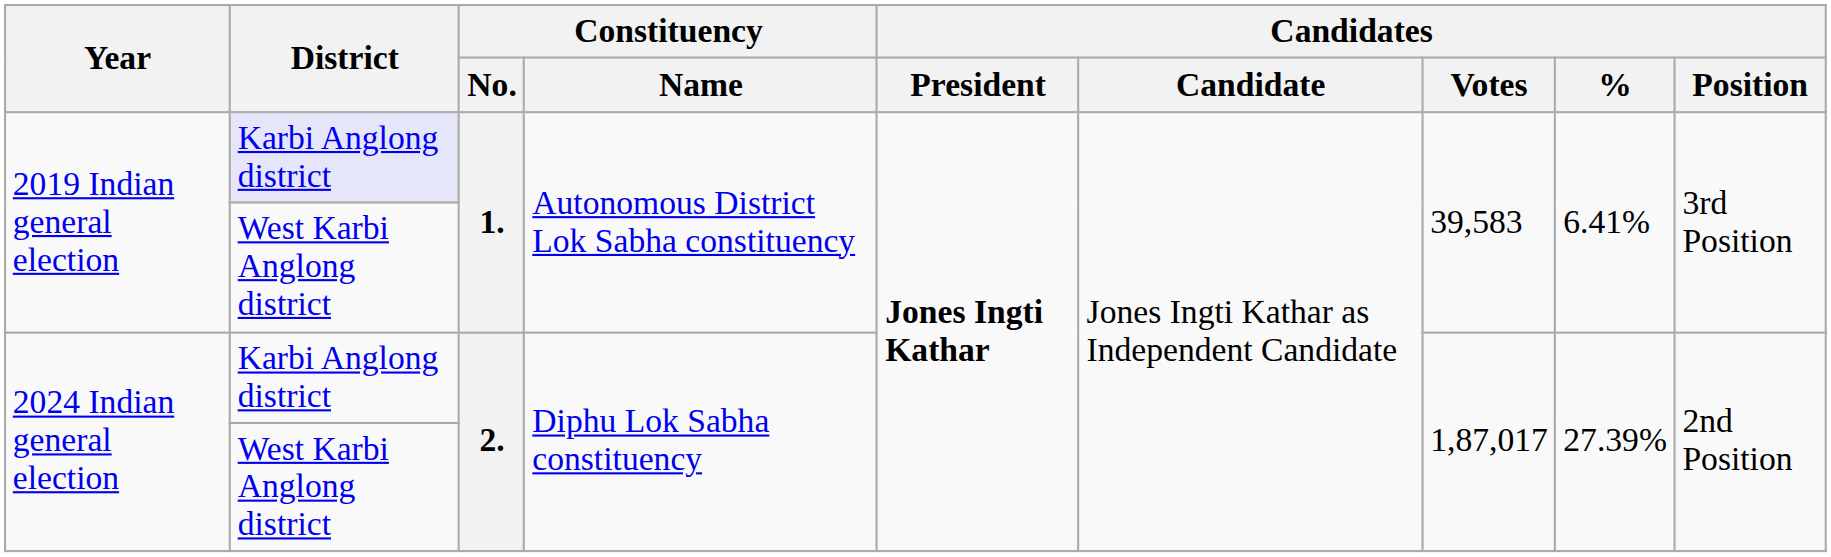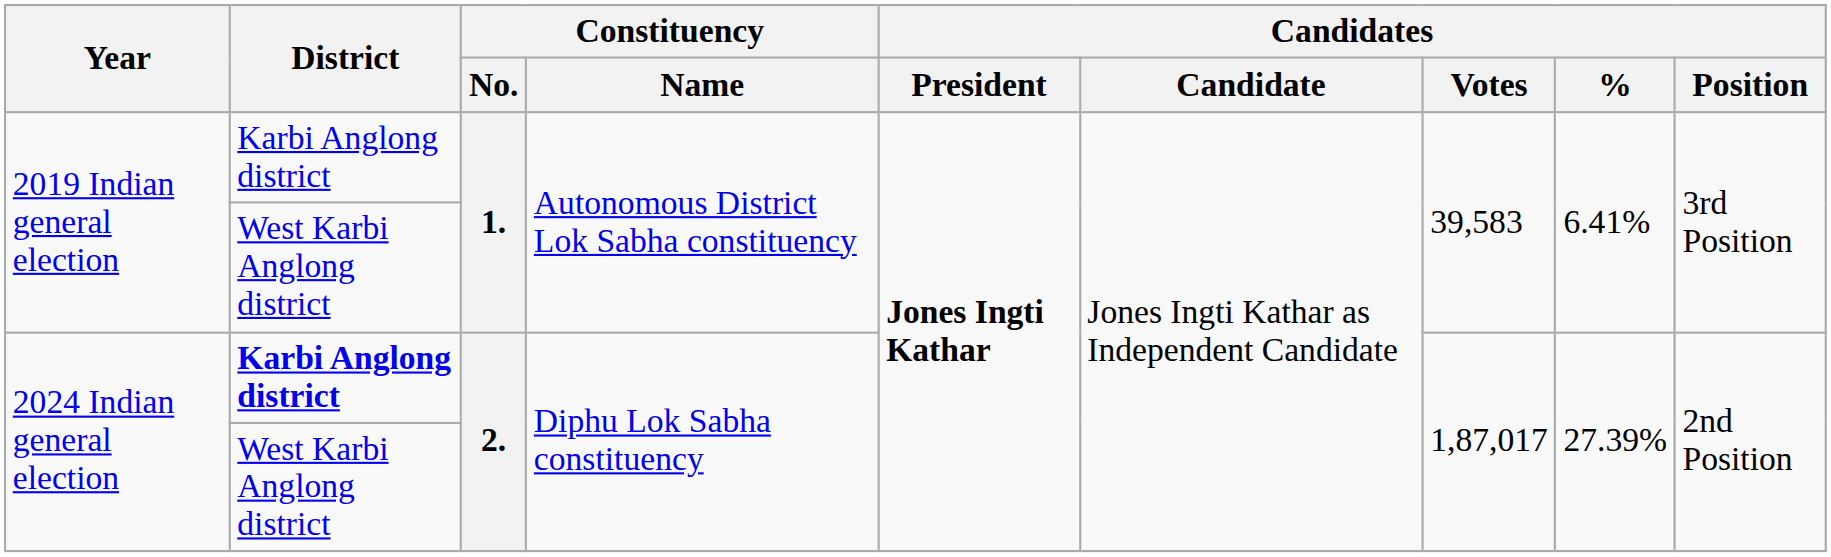(338, 156) lavender background -> (338, 156) no background
(338, 376) normal -> (344, 376) bold
